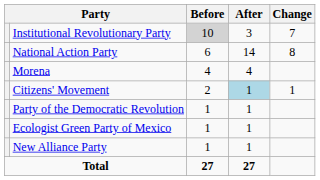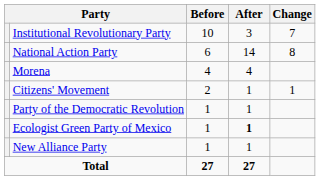(207, 33) lightgrey background -> (207, 33) no background
(249, 90) lightblue background -> (249, 90) no background
(249, 128) normal -> (249, 128) bold
